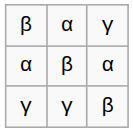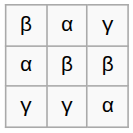(108, 66) α -> (108, 66) β
(108, 107) β -> (108, 107) α
